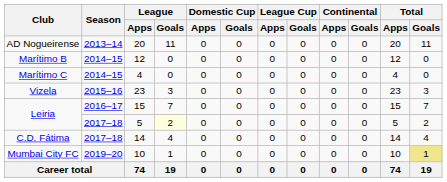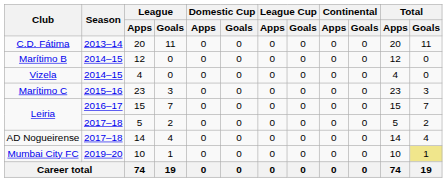(43, 43) AD Nogueirense -> (43, 43) C.D. Fátima
(43, 75) Marítimo C -> (43, 75) Vizela
(43, 91) Vizela -> (43, 91) Marítimo C
(170, 122) lightyellow background -> (170, 122) no background
(43, 138) C.D. Fátima -> (43, 138) AD Nogueirense
